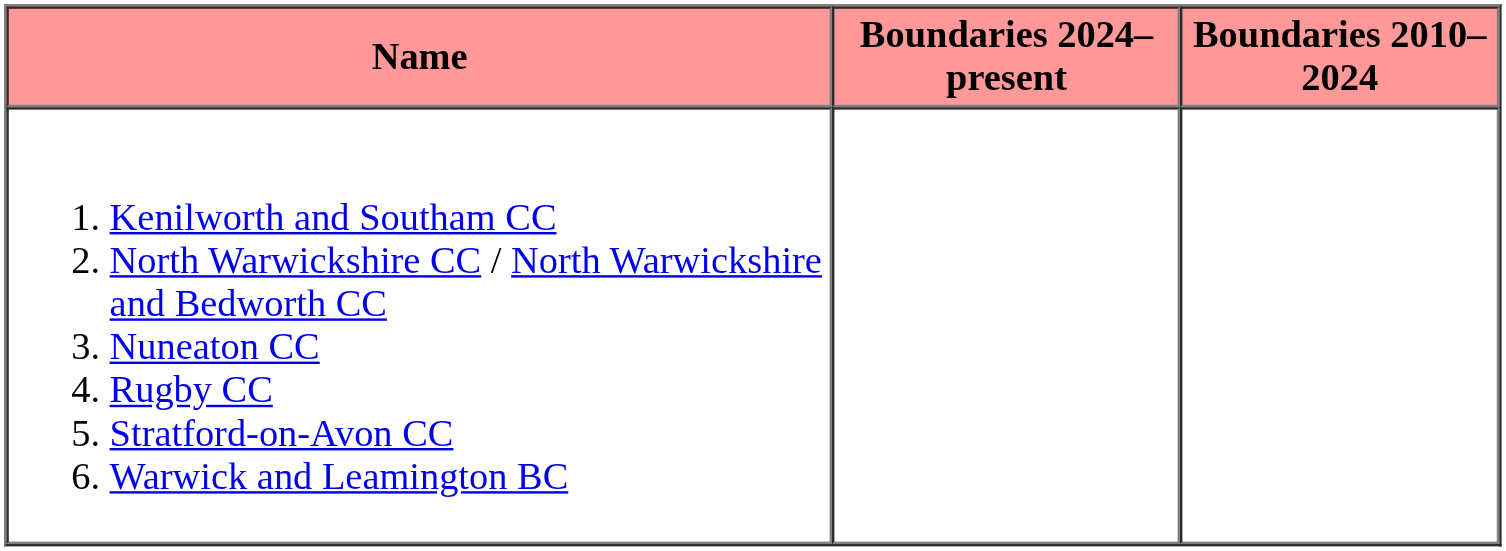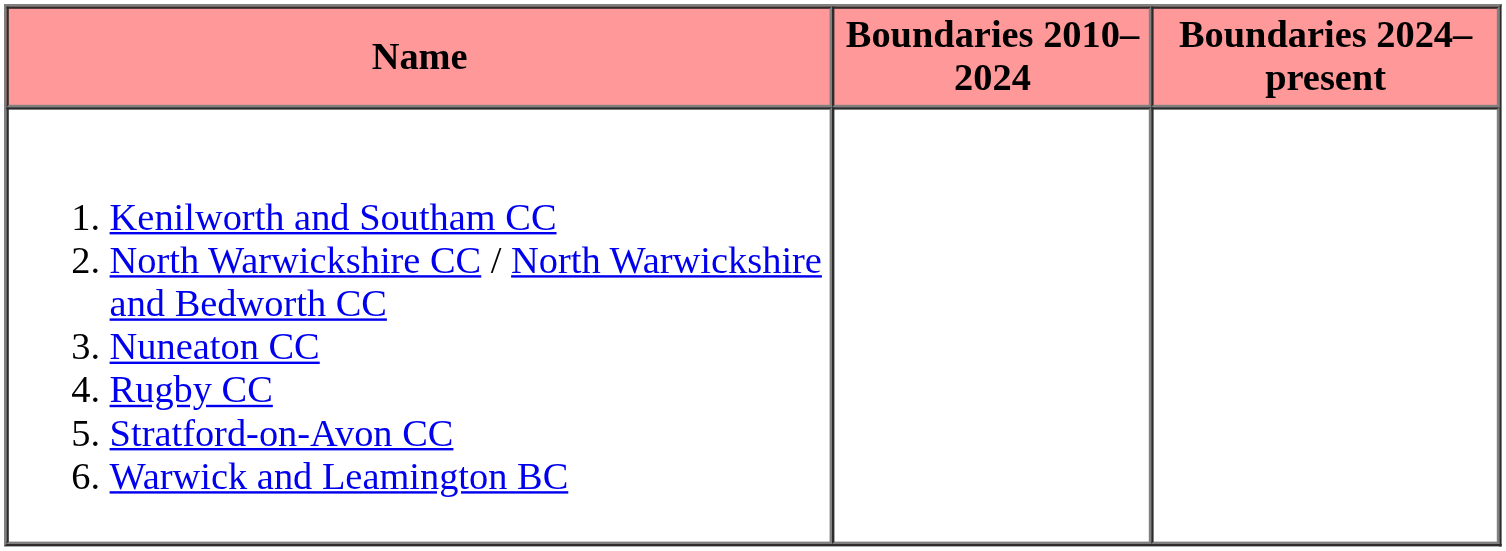columns swapped: (1340, 56) <-> (1007, 56)
